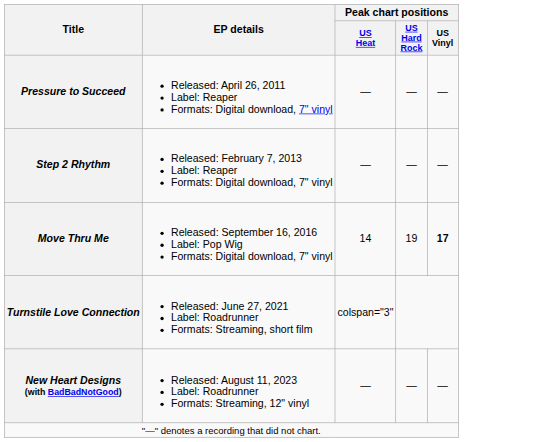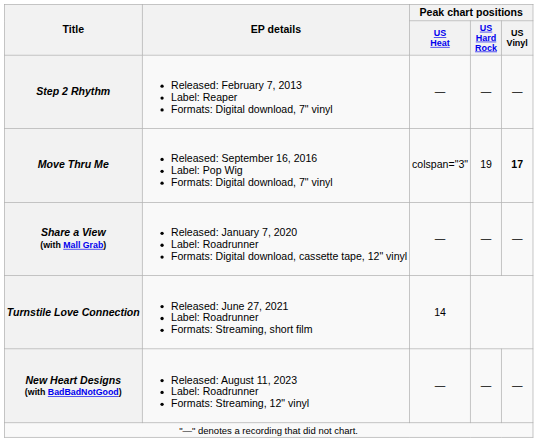- row: (73, 91)
(365, 238) 14 -> (440, 165) colspan="3"
+ row: (73, 238)
(365, 312) colspan="3" -> (440, 312) 14
